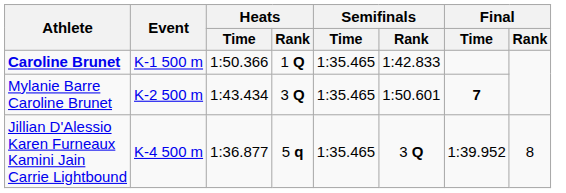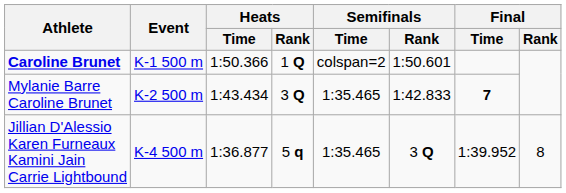(346, 63) 1:35.465 -> (351, 63) colspan=2
(411, 63) 1:42.833 -> (422, 63) 1:50.601
(411, 95) 1:50.601 -> (422, 95) 1:42.833
